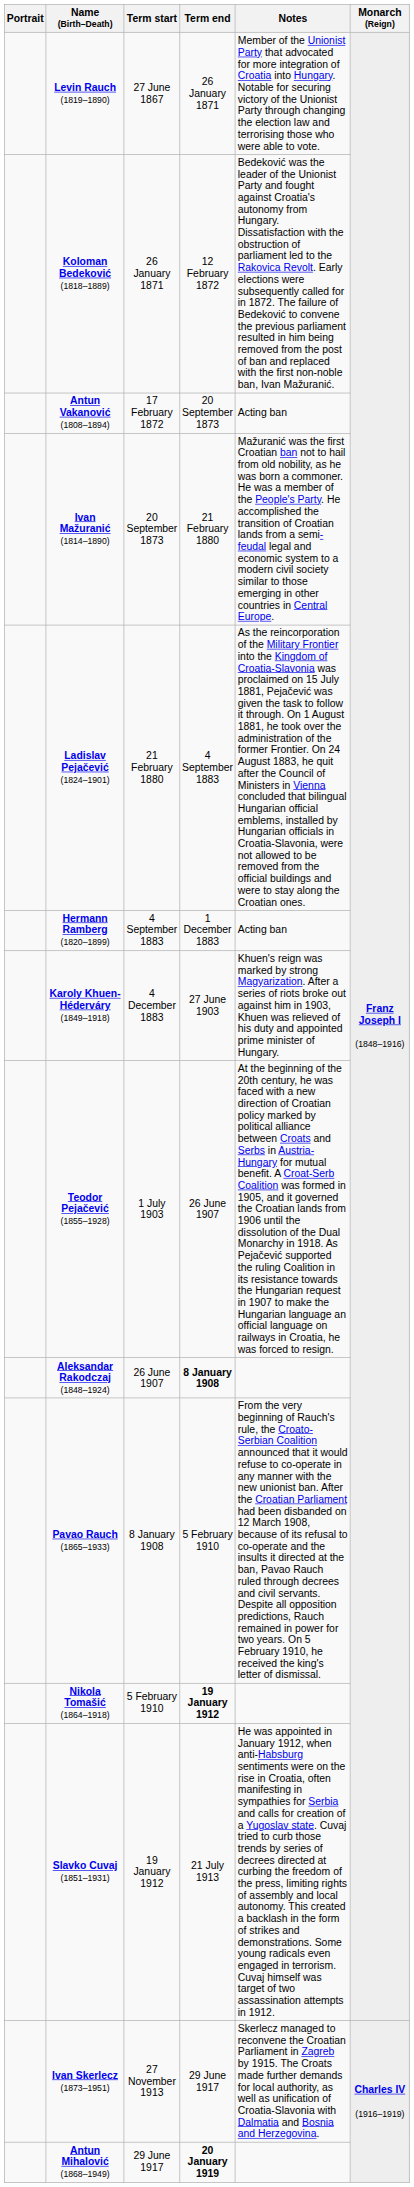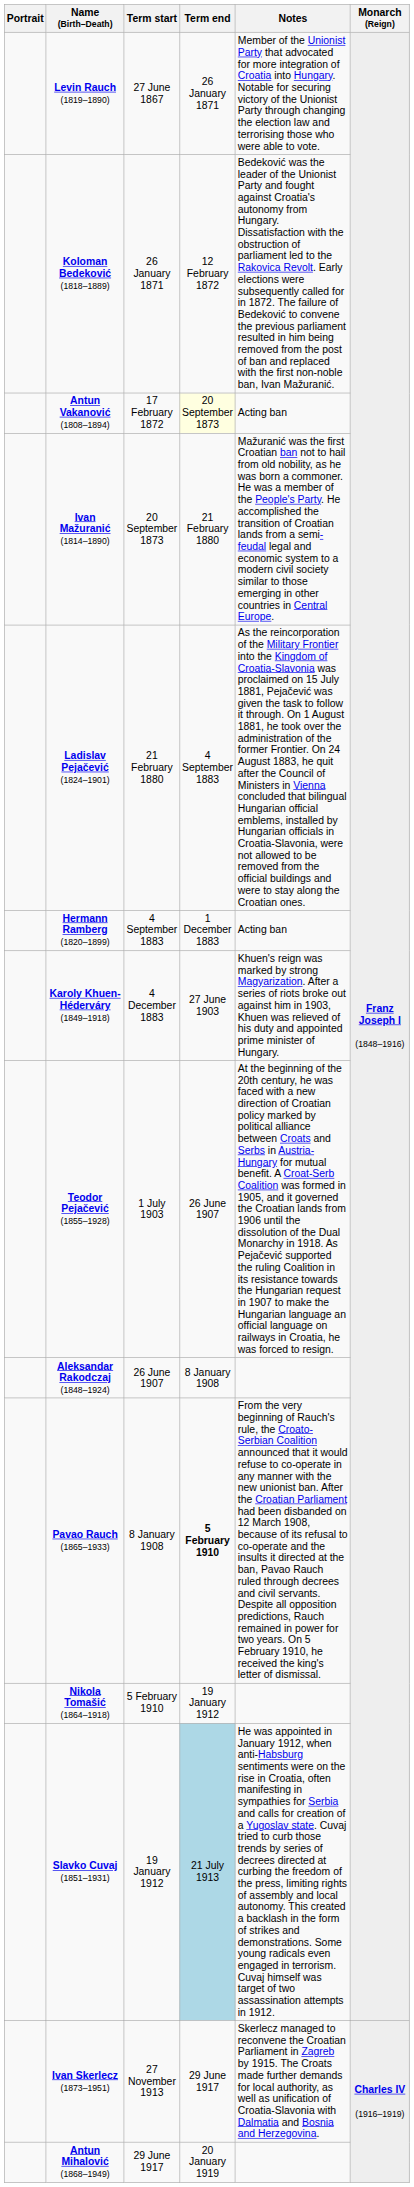(208, 413) no background -> (208, 413) lightyellow background
(208, 1377) bold -> (208, 1377) normal
(208, 1540) normal -> (208, 1540) bold
(208, 1703) bold -> (208, 1703) normal
(208, 1872) no background -> (208, 1872) lightblue background
(208, 2162) bold -> (208, 2162) normal
